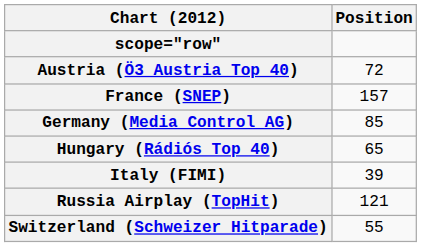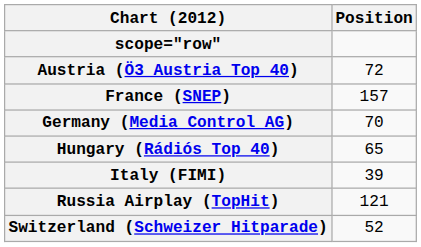(374, 123) 85 -> (374, 123) 70
(374, 228) 55 -> (374, 228) 52
